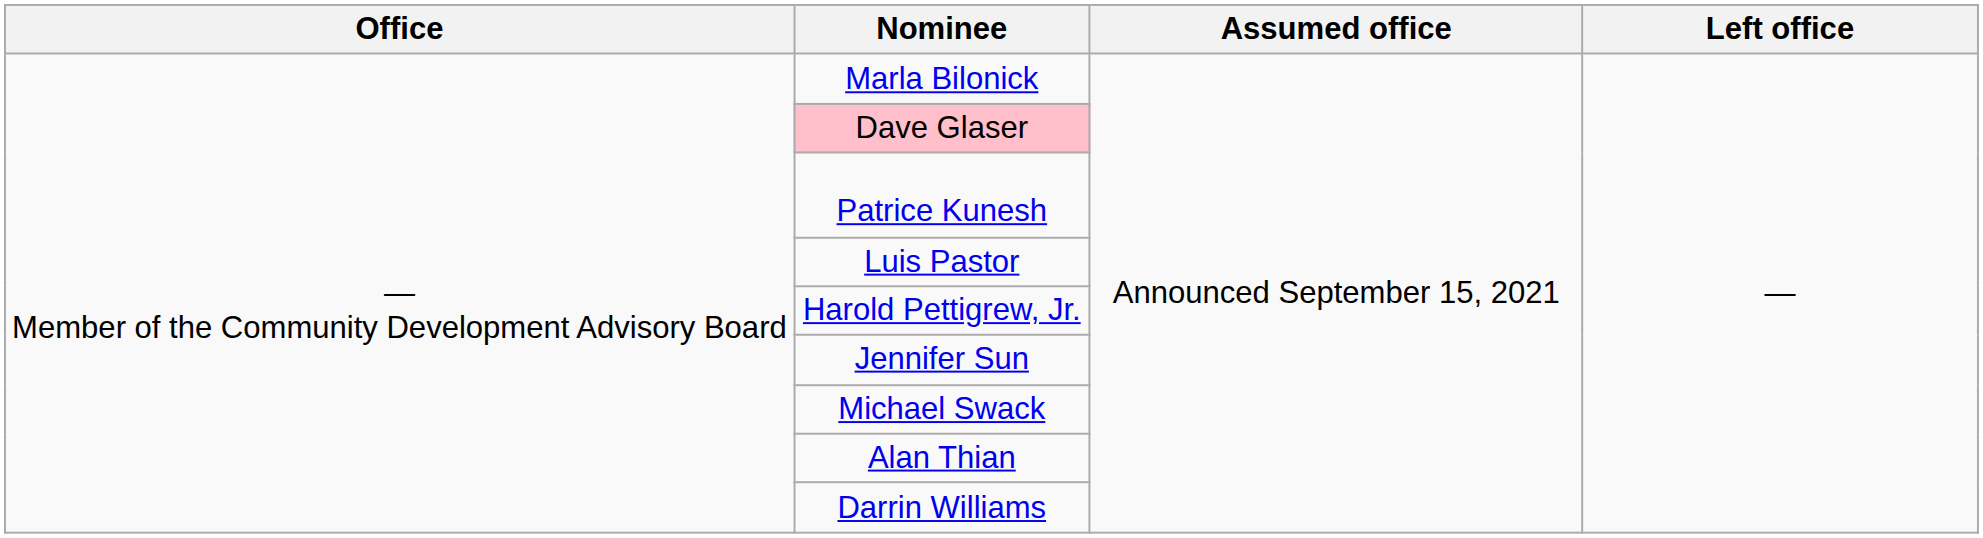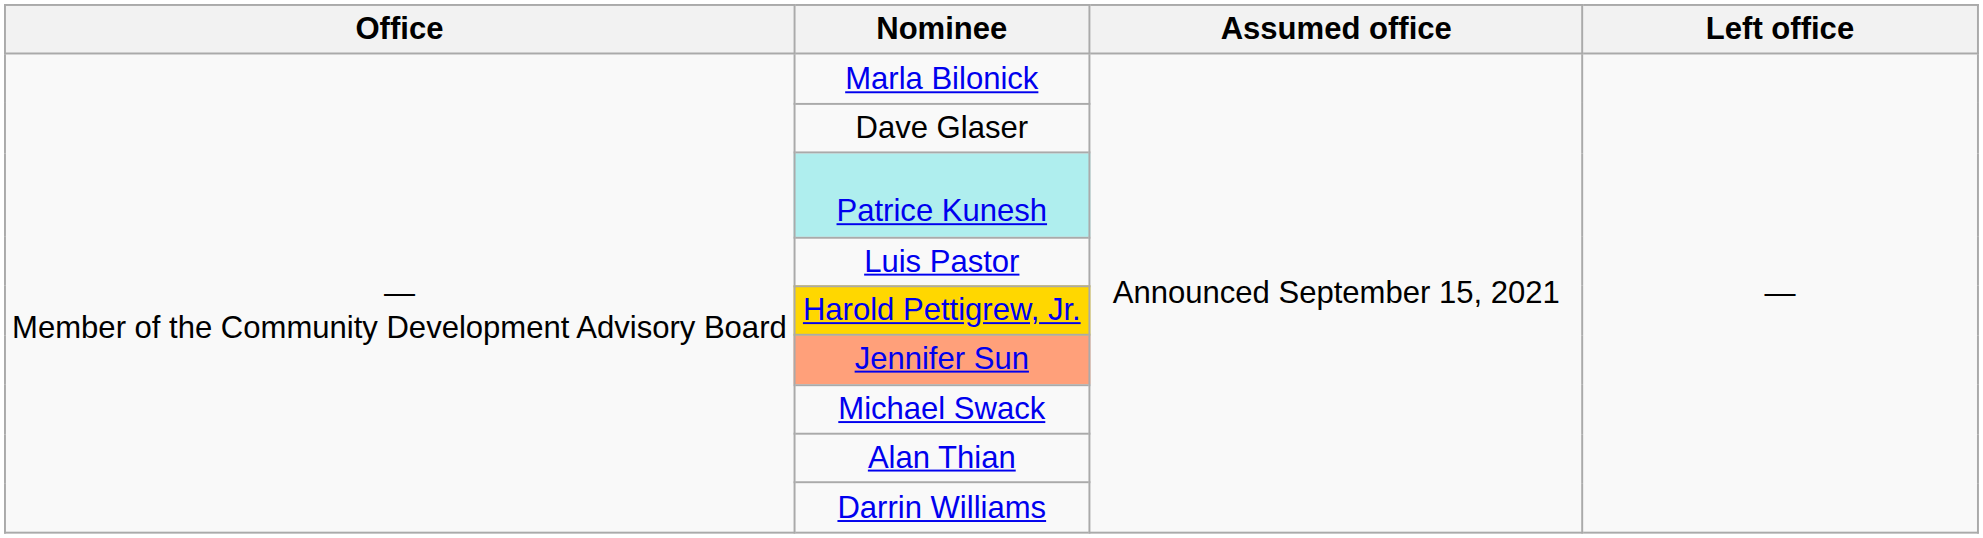(942, 127) pink background -> (942, 127) no background
(942, 211) no background -> (942, 211) paleturquoise background
(942, 310) no background -> (942, 310) gold background
(942, 359) no background -> (942, 359) lightsalmon background
